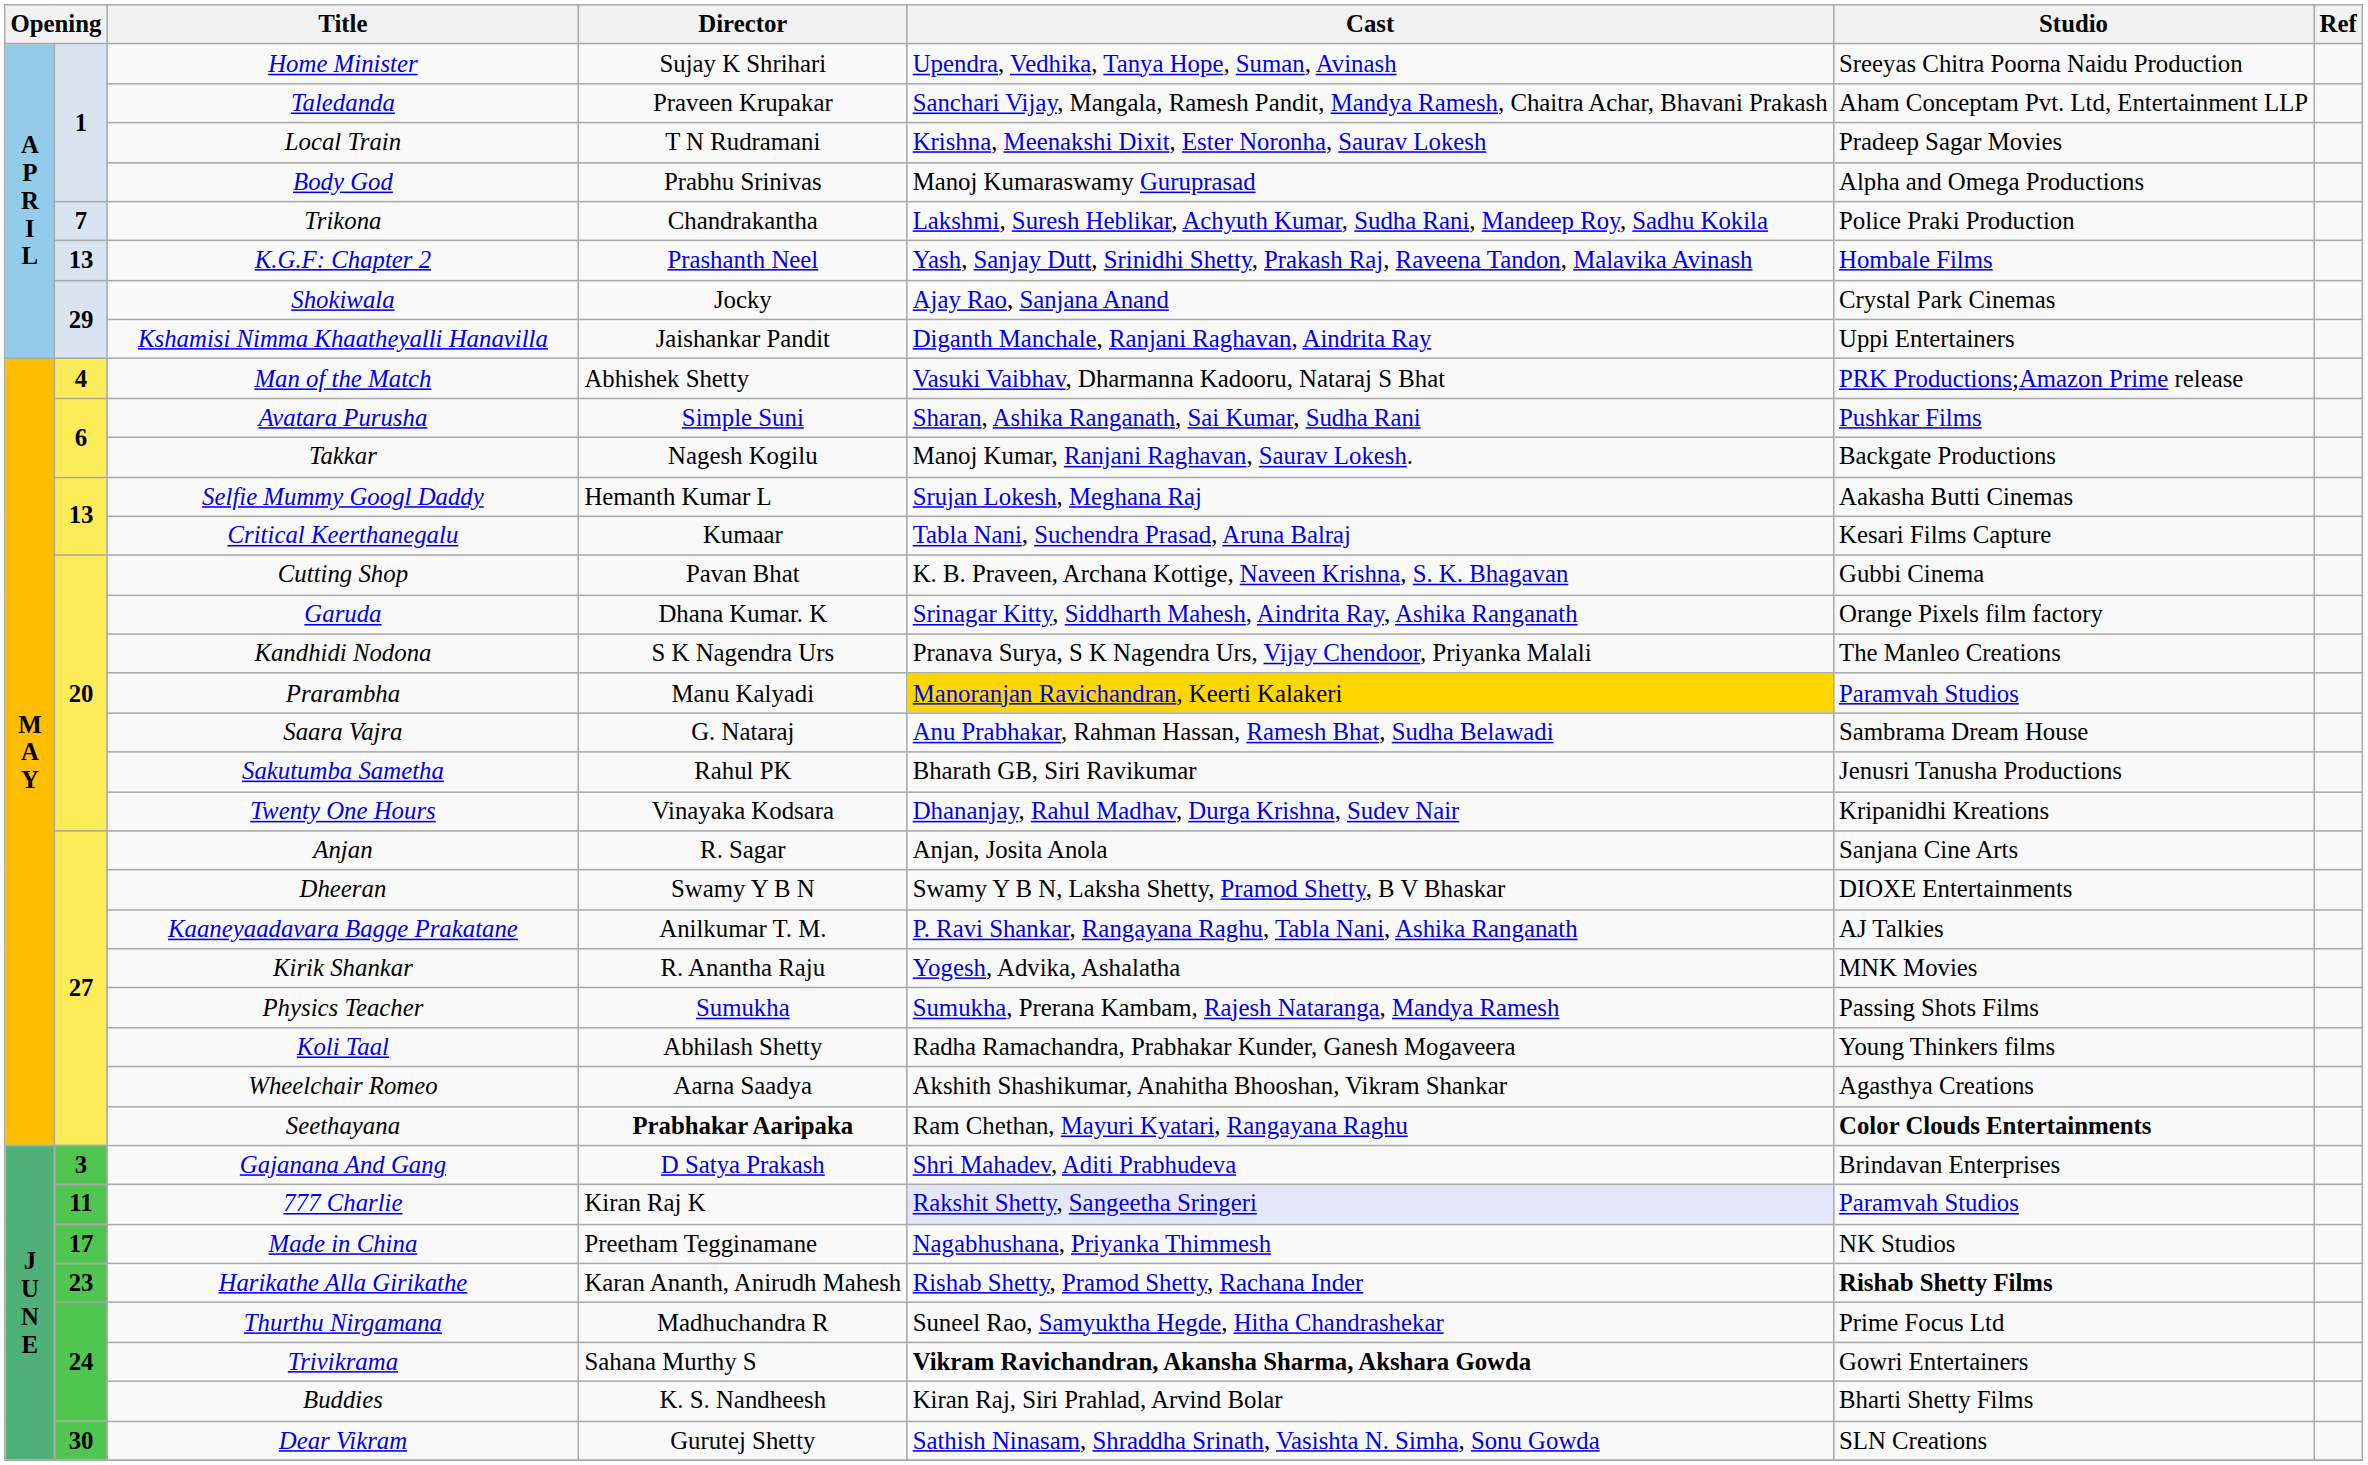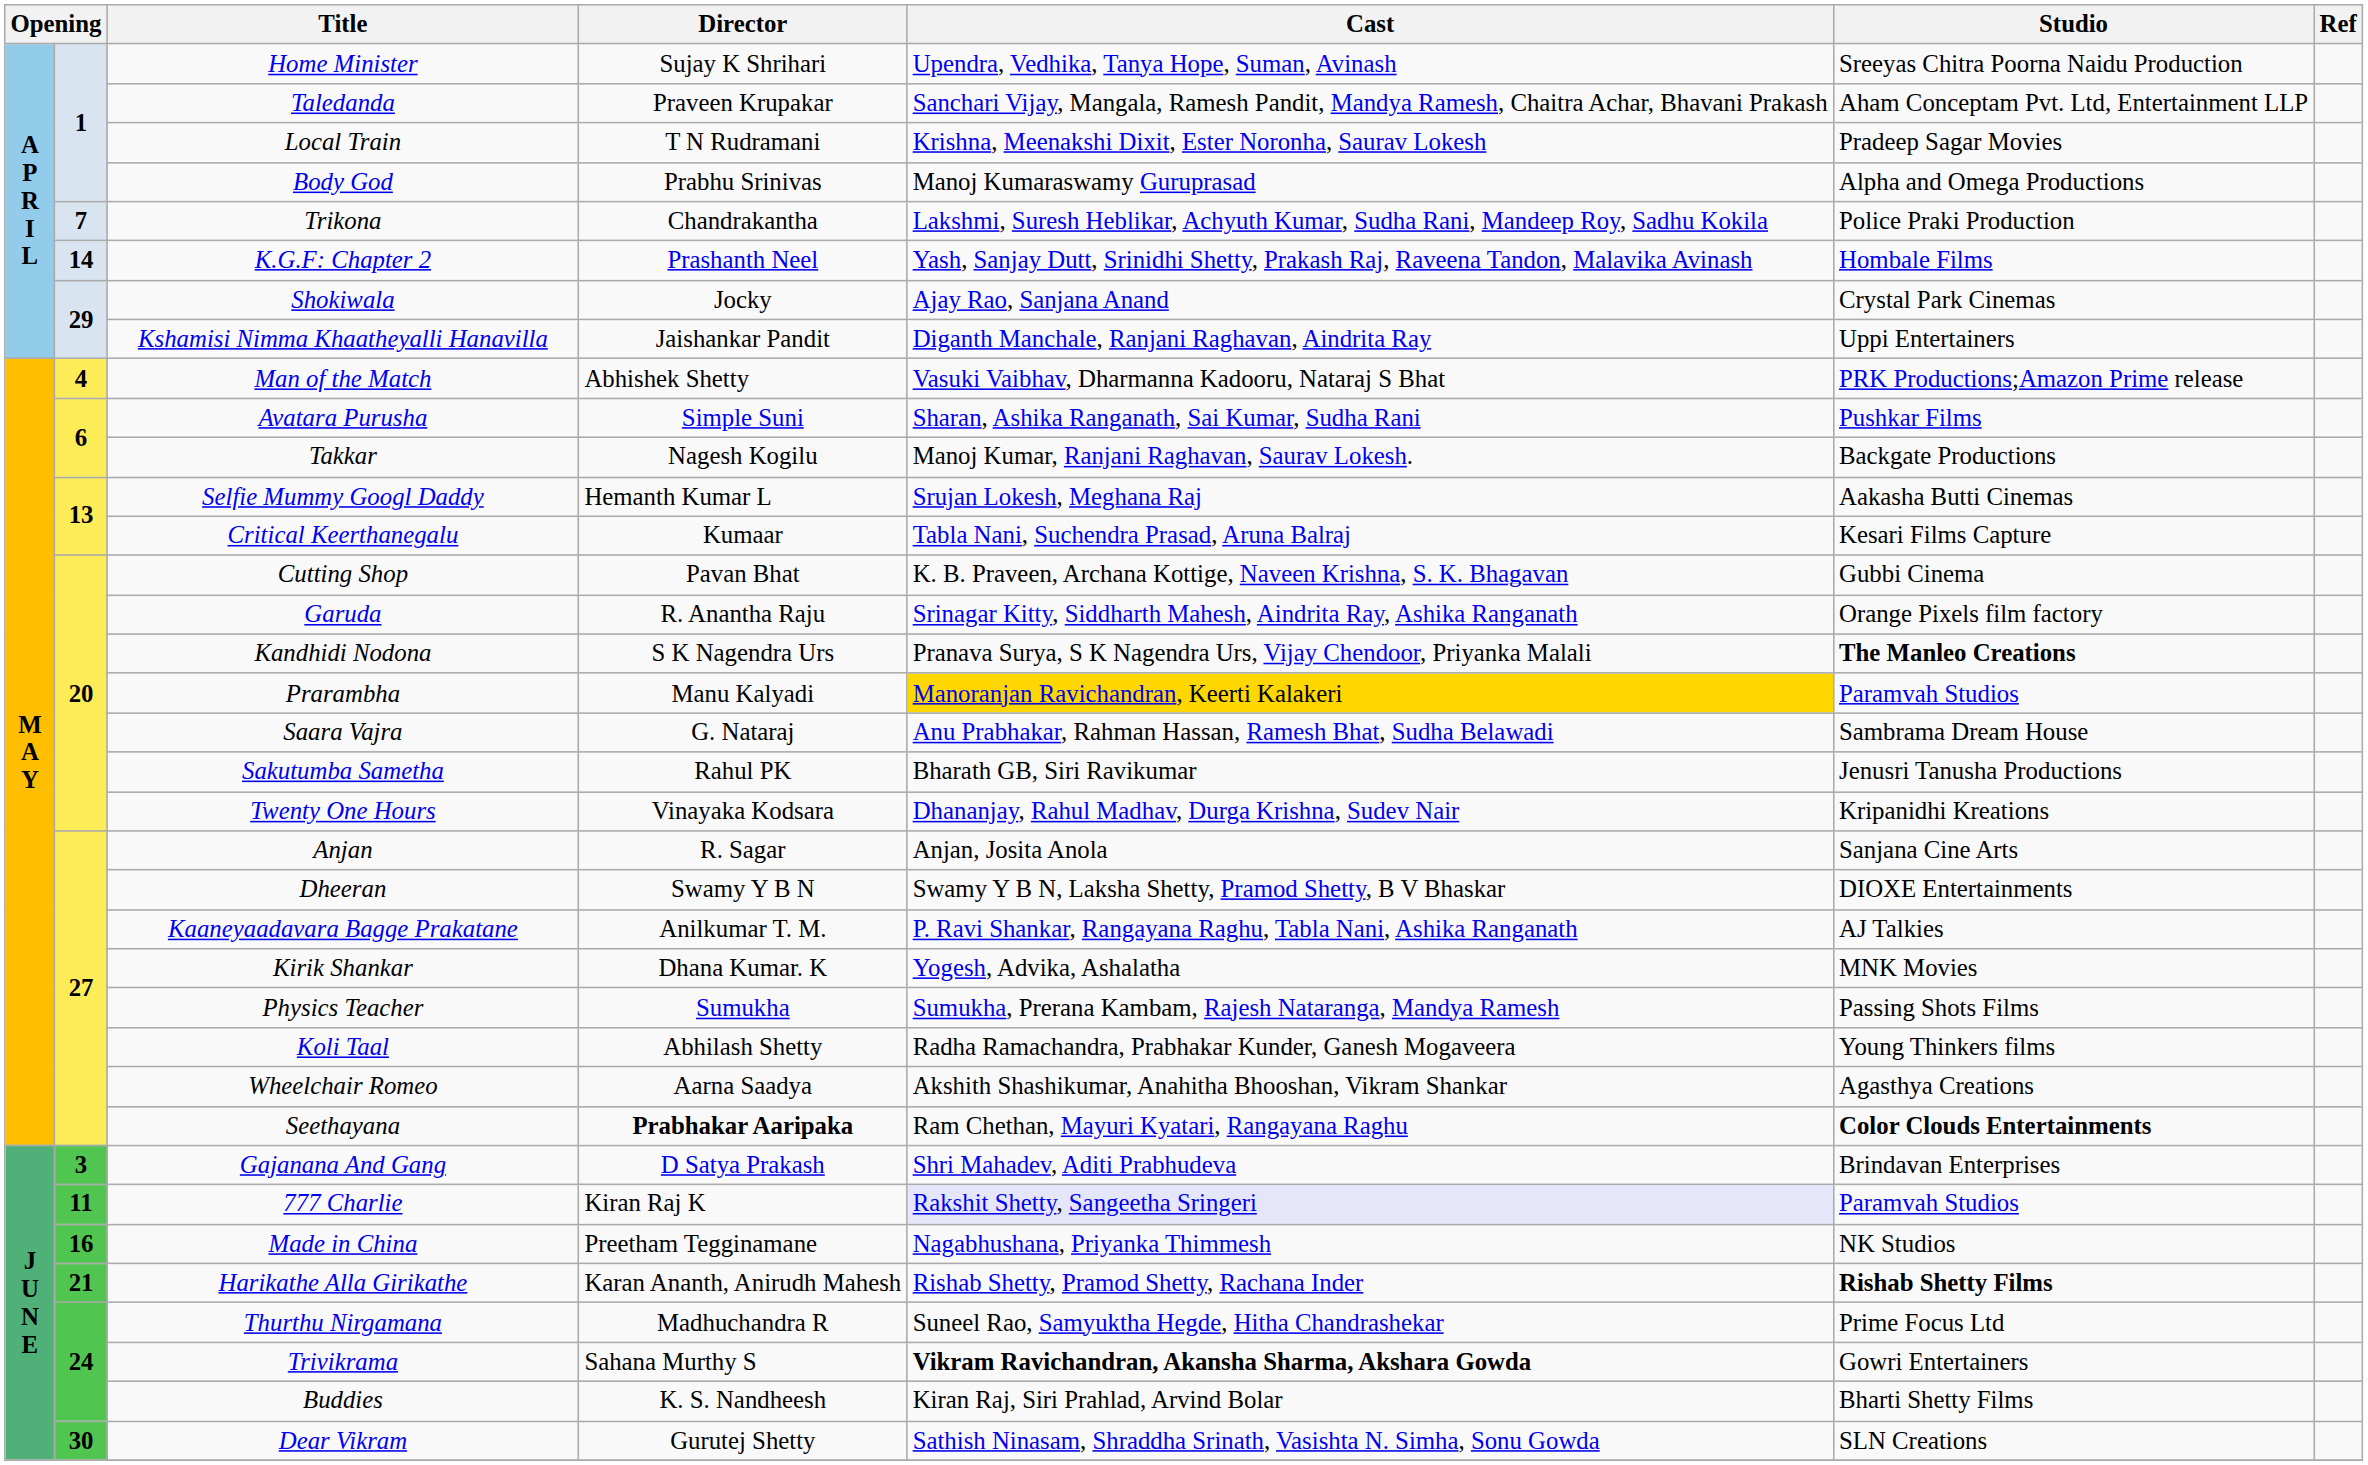(81, 260) 13 -> (81, 260) 14
(743, 614) Dhana Kumar. K -> (743, 614) R. Anantha Raju
(1950, 653) normal -> (1957, 653) bold
(743, 968) R. Anantha Raju -> (743, 968) Dhana Kumar. K
(81, 1243) 17 -> (81, 1243) 16
(81, 1282) 23 -> (81, 1282) 21
